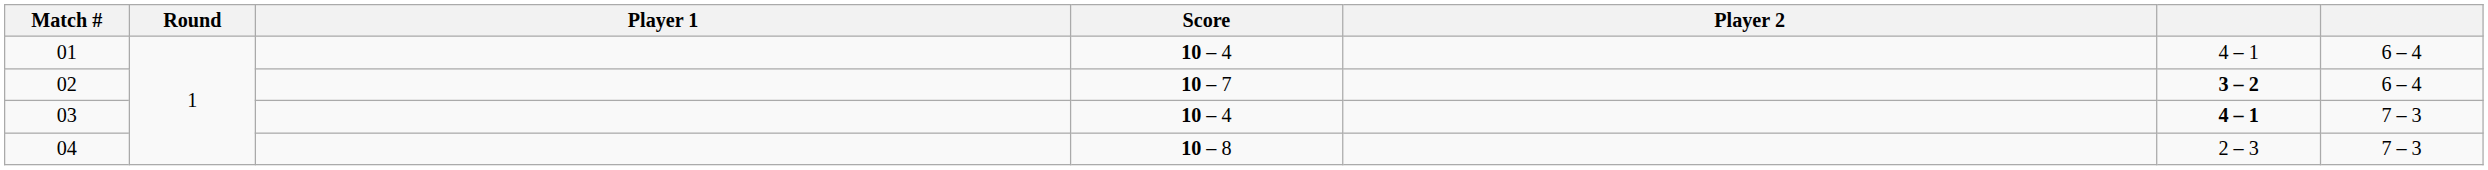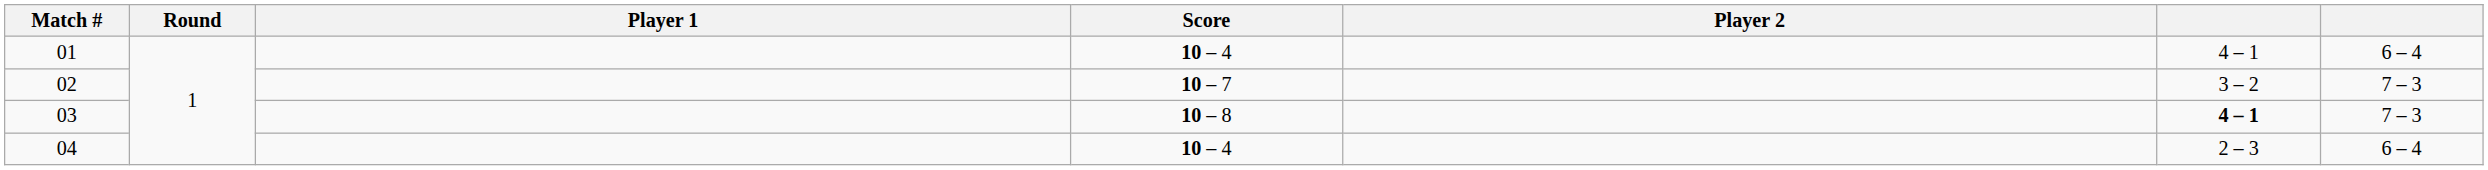(2239, 84) bold -> (2239, 84) normal
(2402, 84) 6 – 4 -> (2402, 84) 7 – 3
(1206, 116) 10 – 4 -> (1206, 116) 10 – 8
(1206, 148) 10 – 8 -> (1206, 148) 10 – 4
(2402, 148) 7 – 3 -> (2402, 148) 6 – 4
